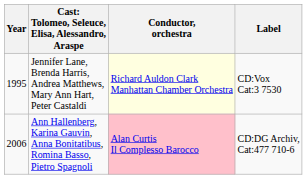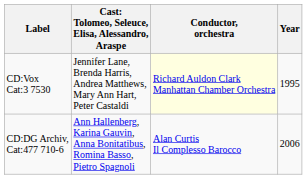columns swapped: (17, 29) <-> (269, 29)
(155, 144) pink background -> (197, 144) no background
